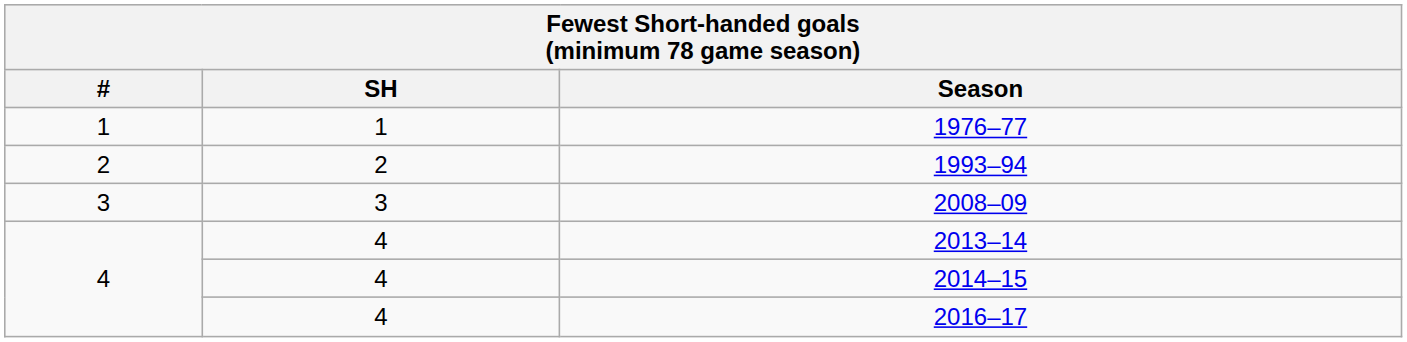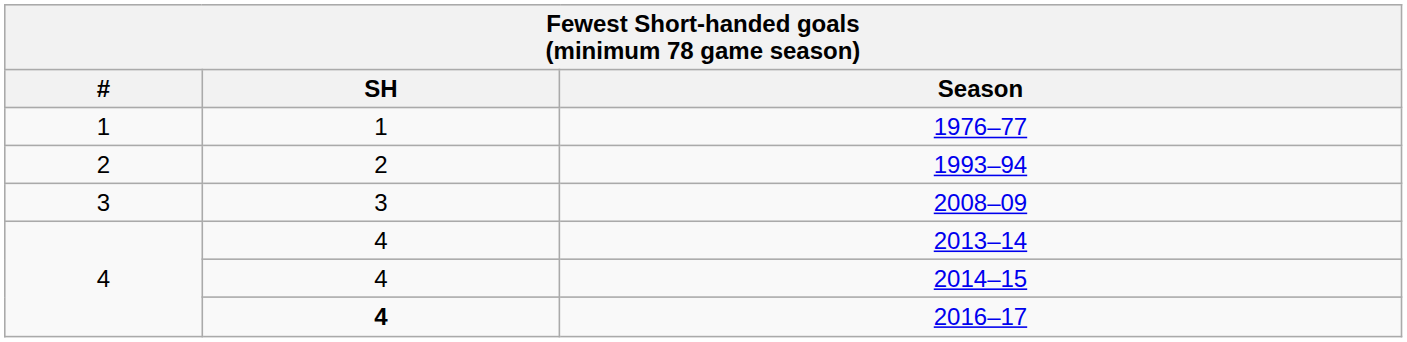(381, 317) normal -> (381, 317) bold
